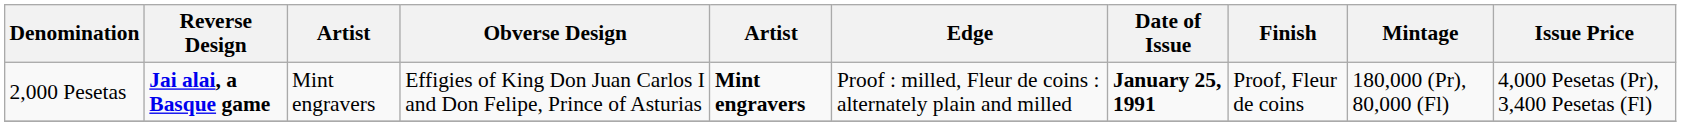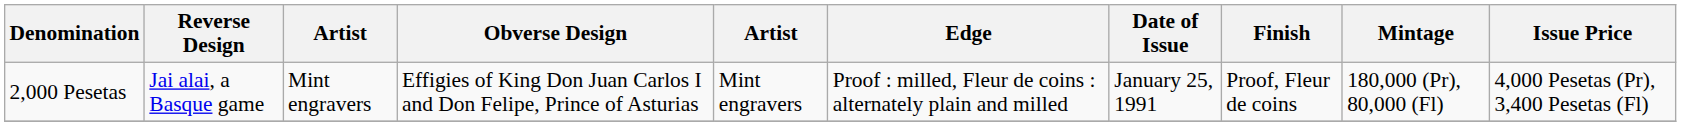(210, 91) bold -> (207, 91) normal
(760, 91) bold -> (761, 91) normal
(1167, 91) bold -> (1164, 91) normal
